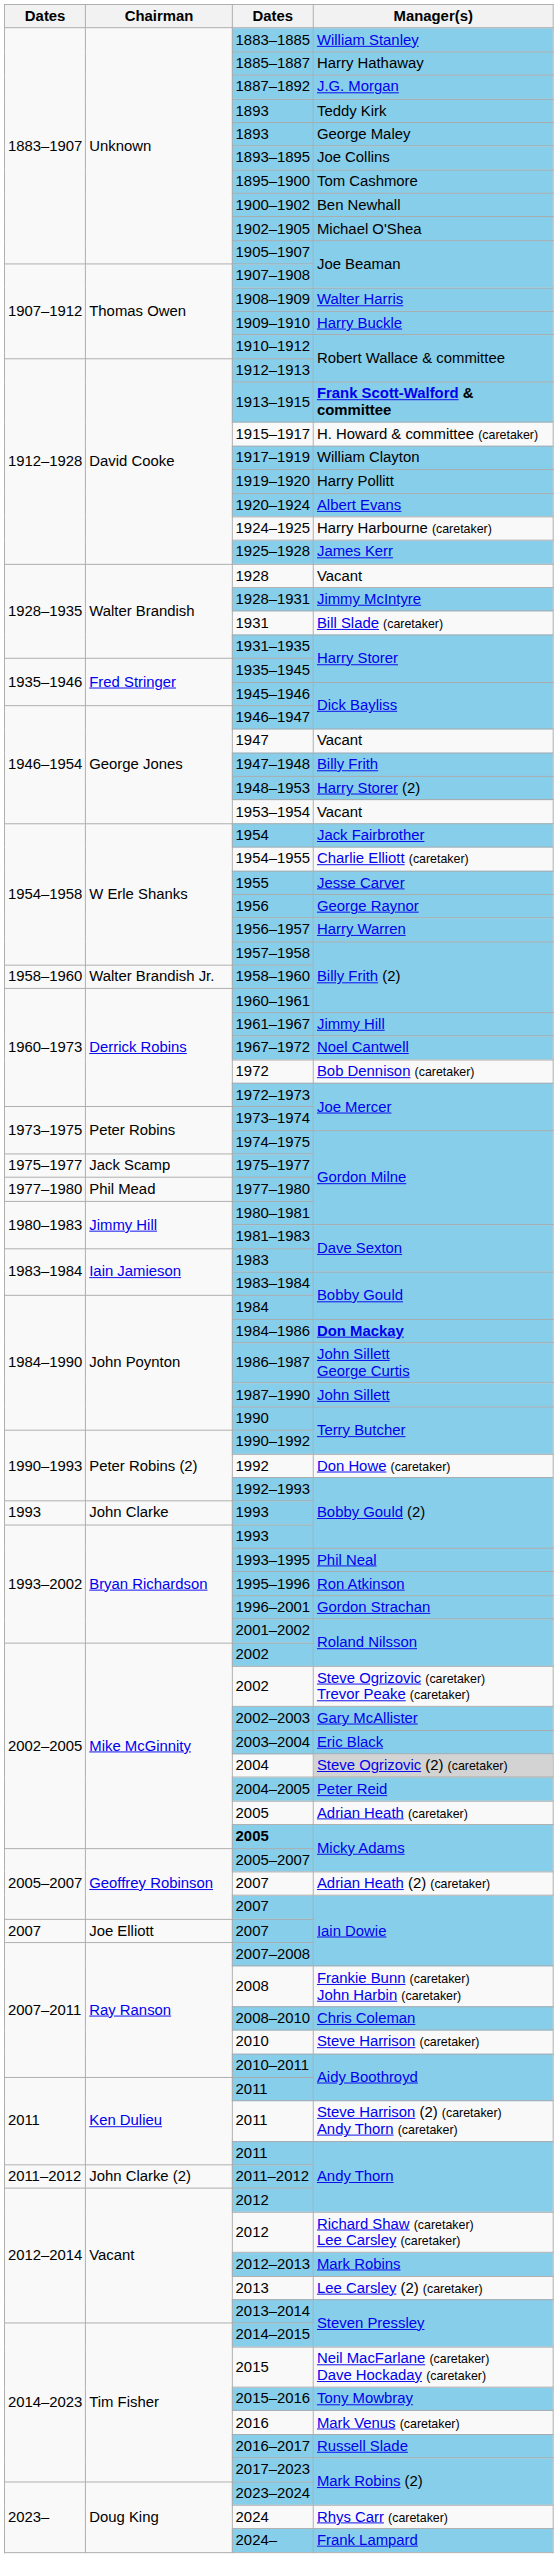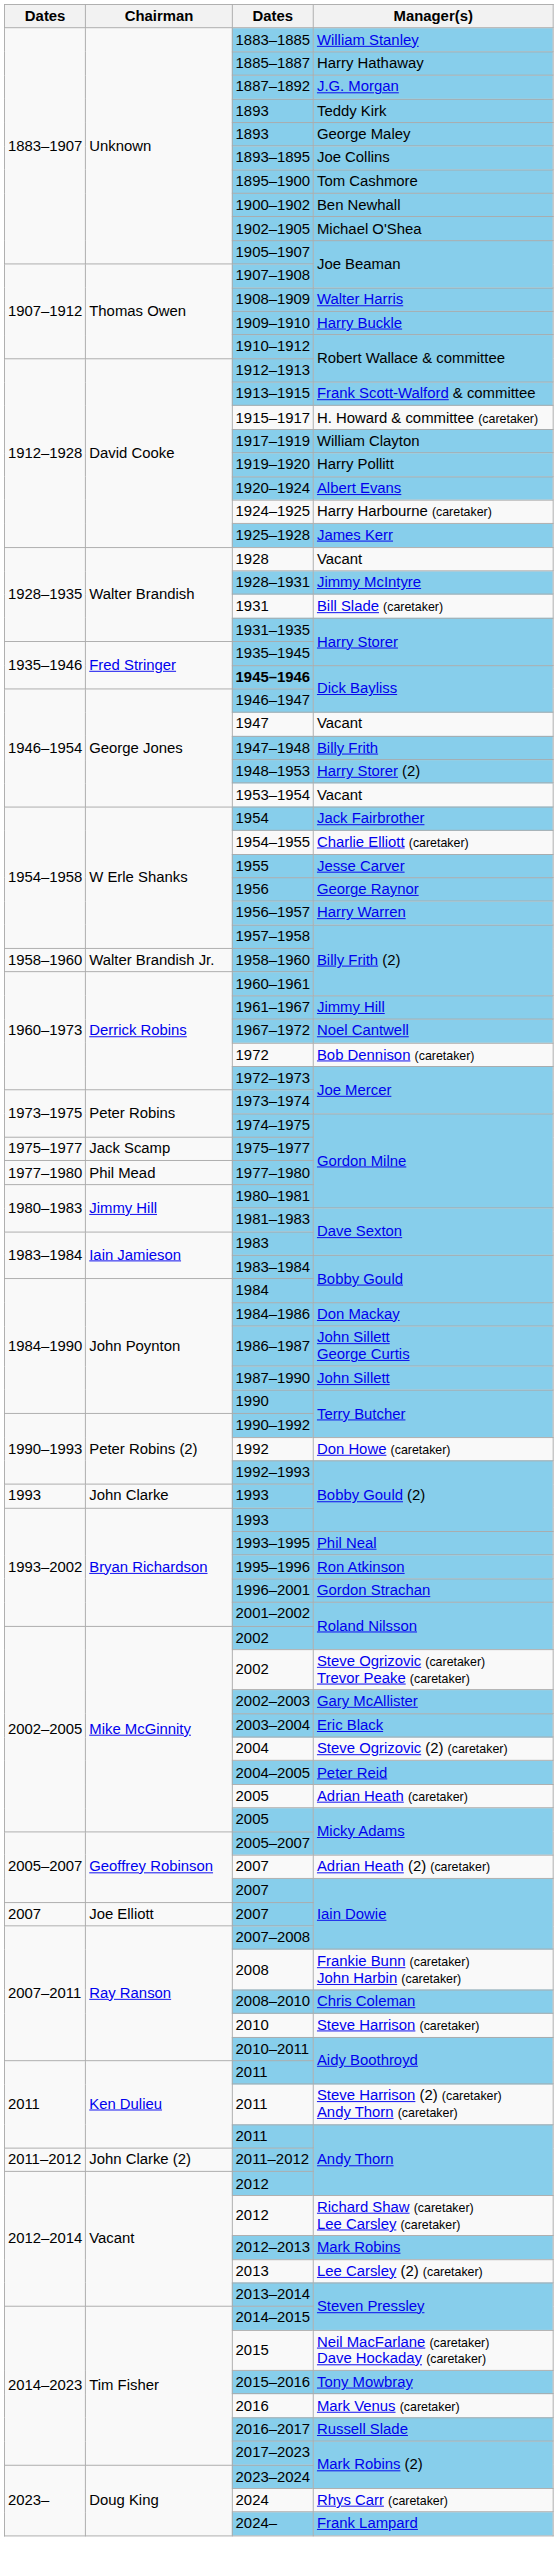(395, 402) bold -> (426, 393) normal
(273, 693) normal -> (273, 677) bold
(360, 1330) bold -> (358, 1314) normal
(412, 1765) lightgrey background -> (412, 1748) no background
(252, 1836) bold -> (252, 1819) normal
